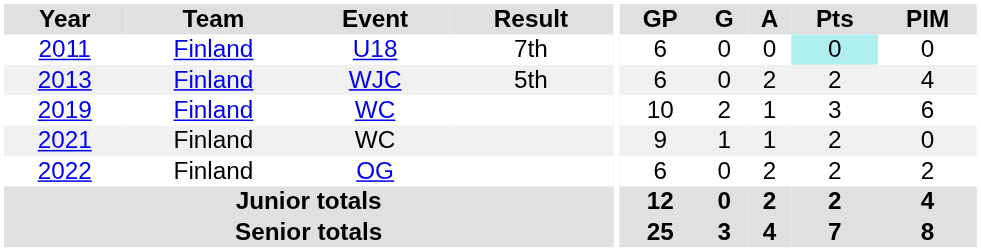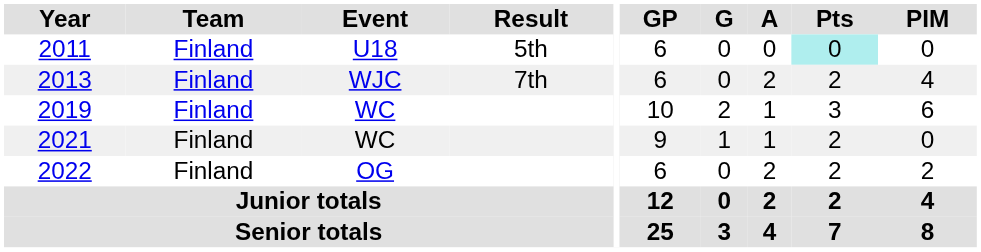(531, 49) 7th -> (531, 49) 5th
(531, 79) 5th -> (531, 79) 7th
